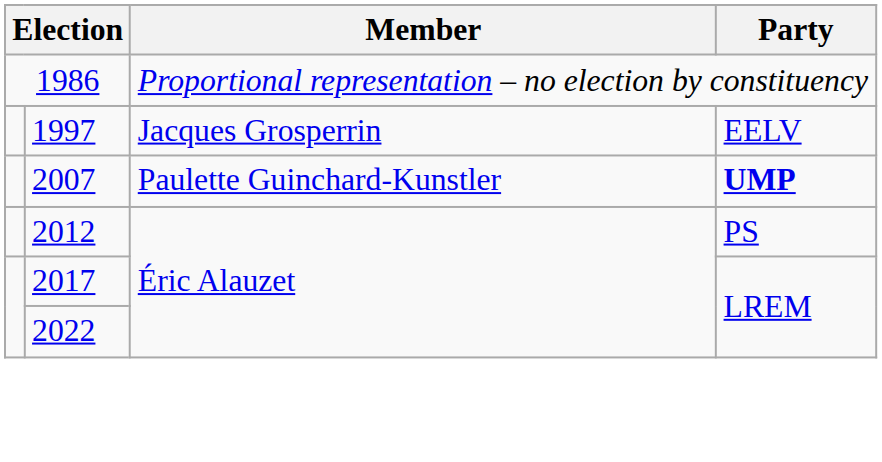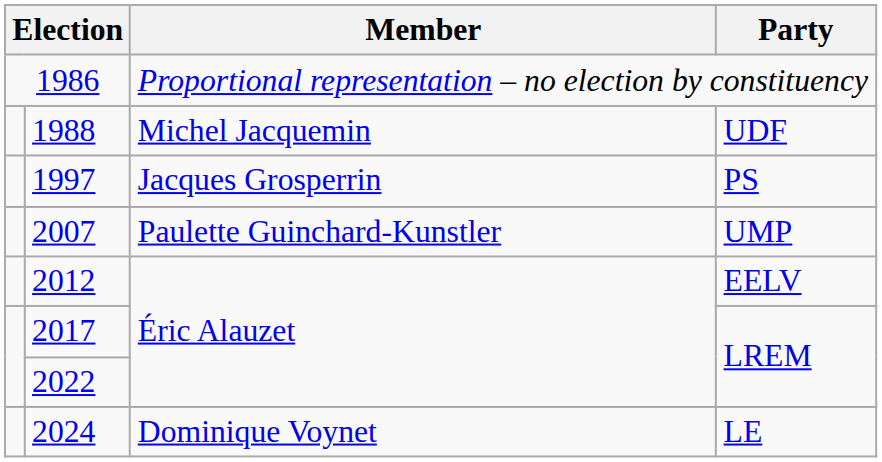+ row: (64, 130)
(763, 130) EELV -> (741, 180) PS
(760, 180) bold -> (758, 230) normal
(741, 230) PS -> (763, 280) EELV
+ row: (64, 431)
